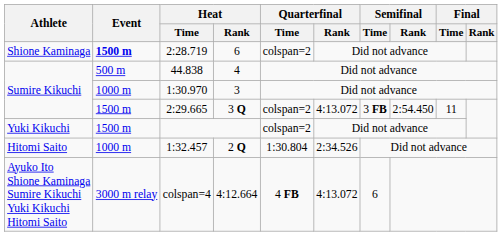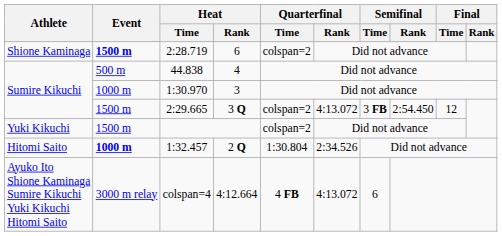(451, 109) 11 -> (451, 109) 12
(113, 148) normal -> (114, 148) bold
